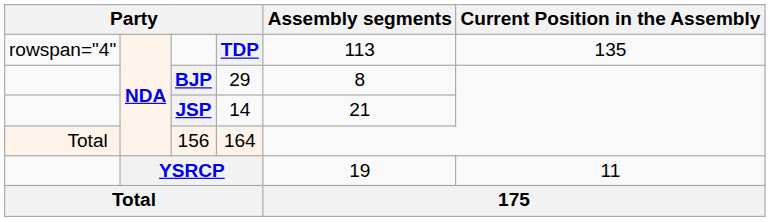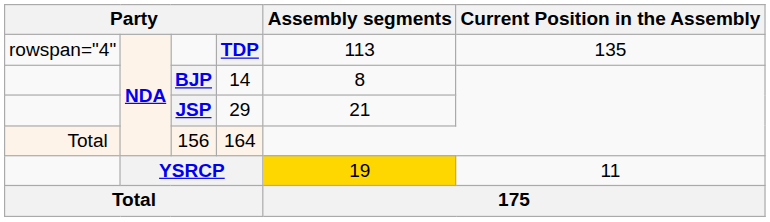(240, 79) 29 -> (240, 79) 14
(240, 110) 14 -> (240, 110) 29
(360, 170) no background -> (360, 170) gold background
